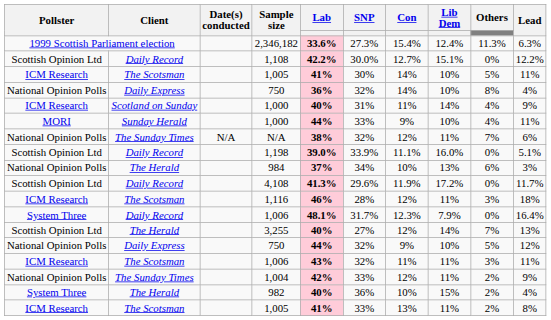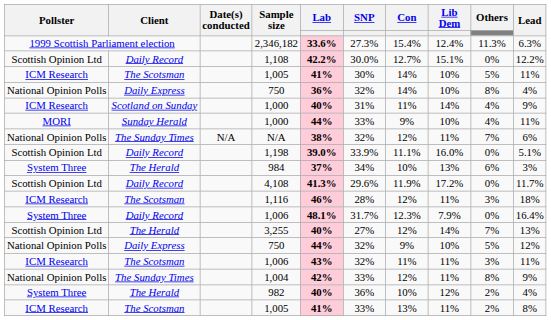(57, 168) National Opinion Polls -> (57, 168) System Three
(492, 277) 2% -> (492, 277) 8%
(449, 293) 15% -> (449, 293) 12%
